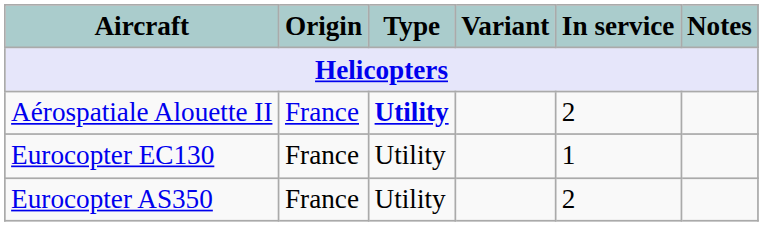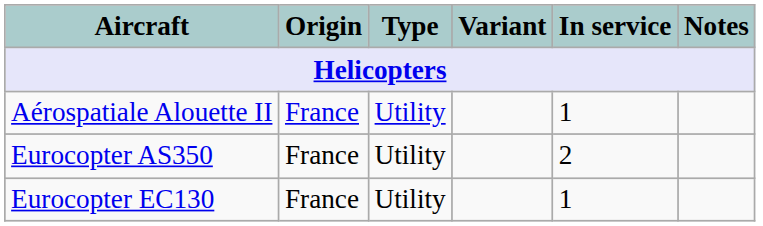(412, 112) bold -> (410, 112) normal
(569, 112) 2 -> (566, 112) 1
rows swapped: (112, 198) <-> (113, 155)
